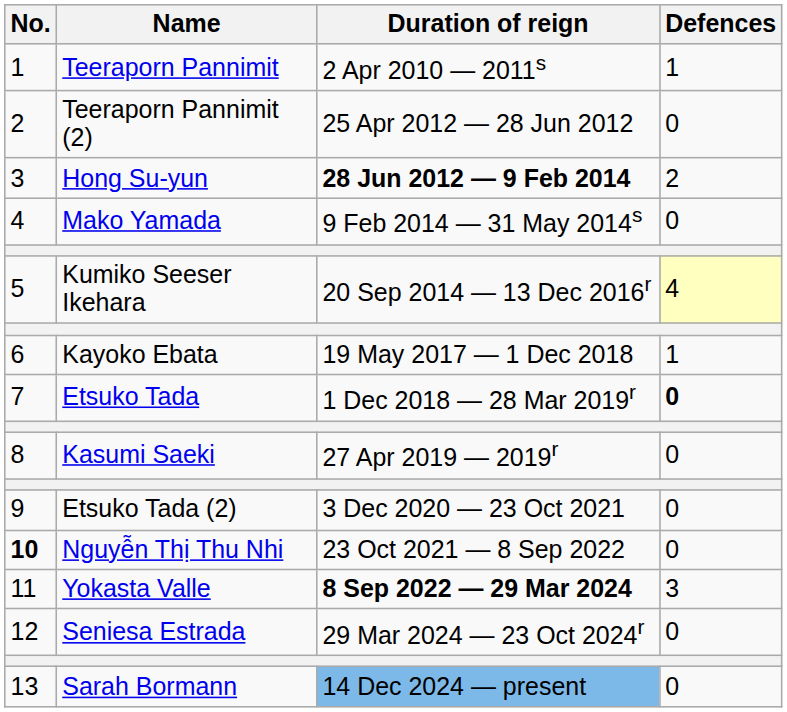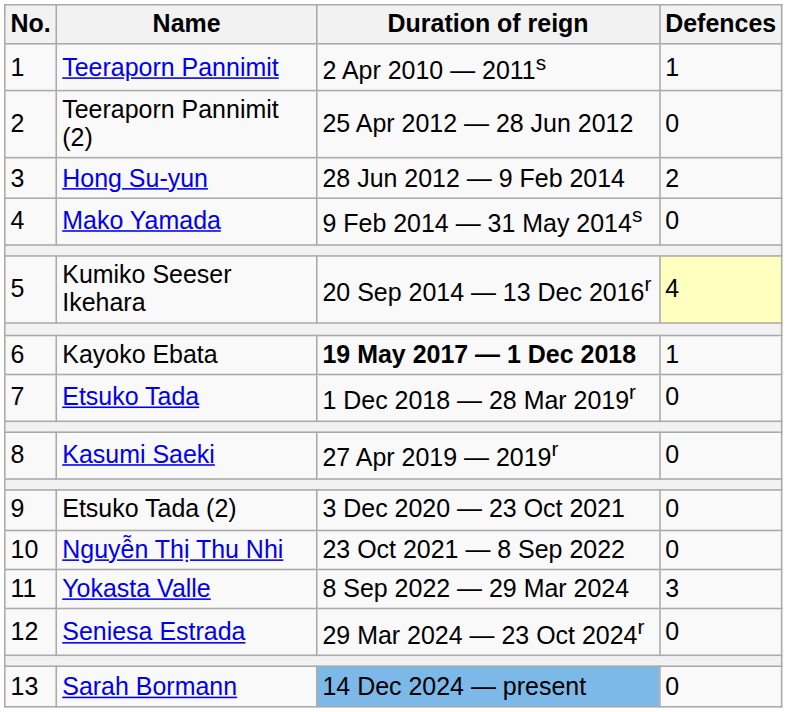(476, 177) bold -> (474, 177) normal
(478, 354) normal -> (479, 354) bold
(672, 397) bold -> (672, 397) normal
(24, 549) bold -> (24, 549) normal
(477, 588) bold -> (476, 588) normal
